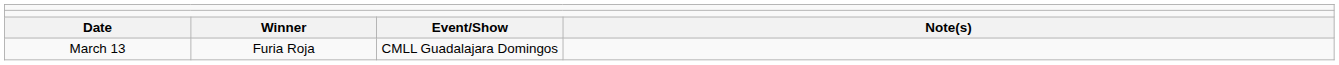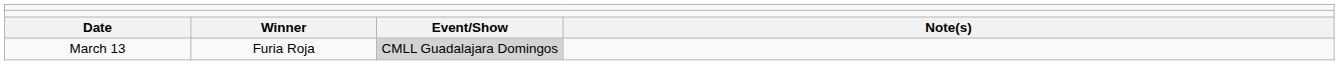(470, 48) no background -> (470, 48) lightgrey background
